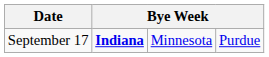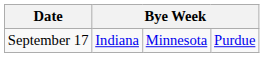(120, 40) bold -> (117, 40) normal
